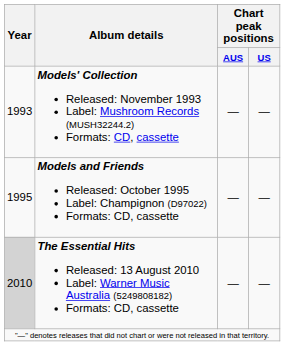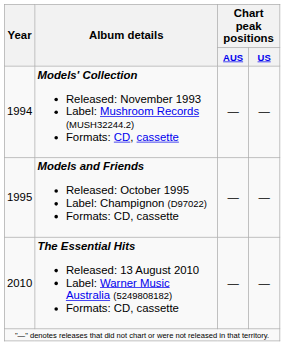(20, 112) 1993 -> (20, 112) 1994
(20, 282) lightgrey background -> (20, 282) no background
